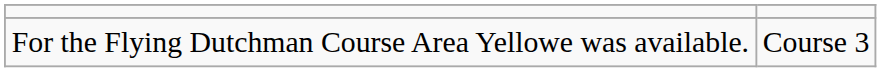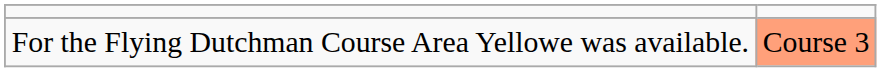(816, 41) no background -> (816, 41) lightsalmon background
